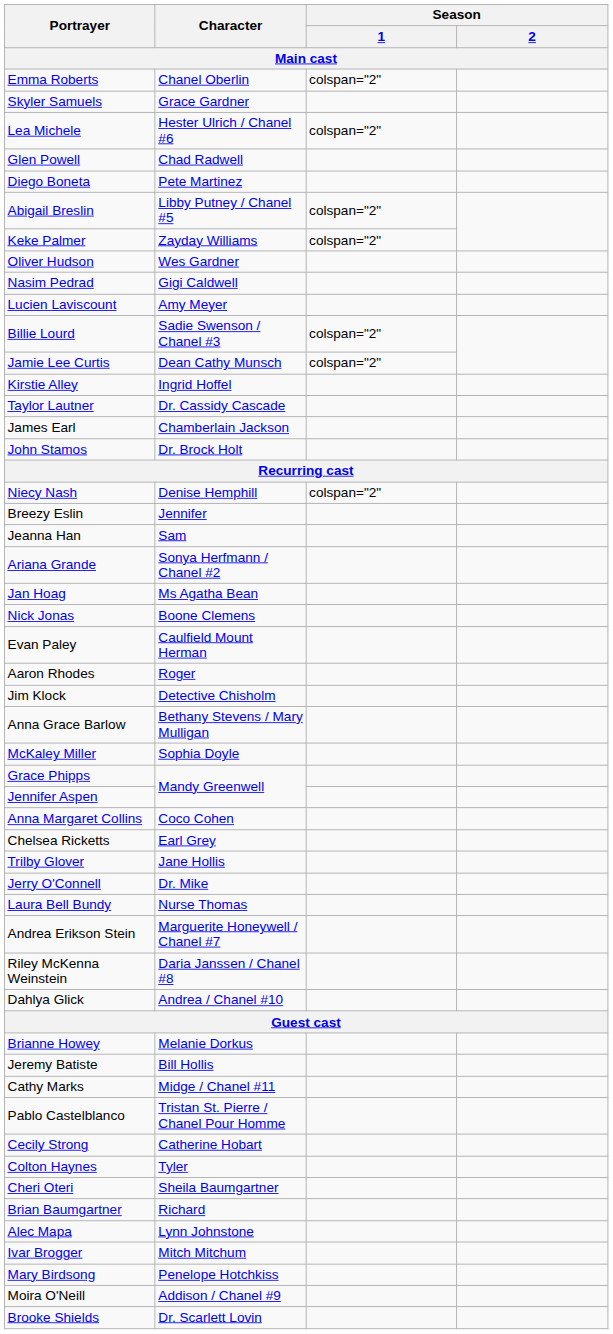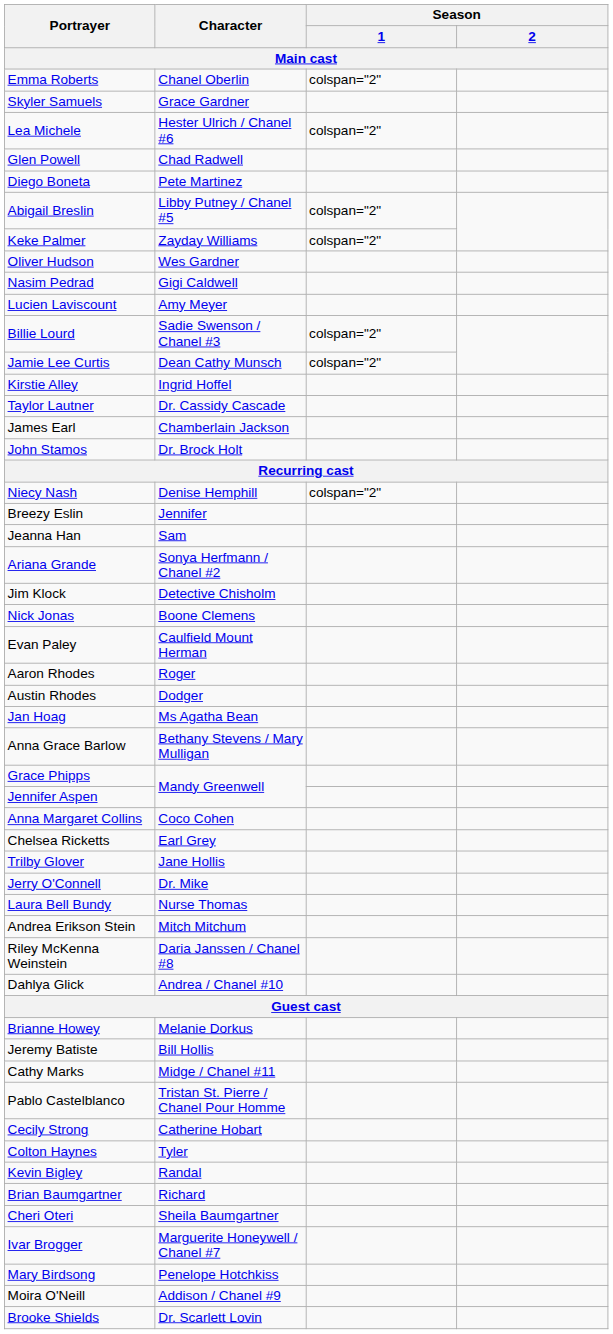rows swapped: (37, 695) <-> (37, 594)
+ row: (52, 695)
- row: (52, 754)
(228, 934) Marguerite Honeywell / Chanel #7 -> (202, 926) Mitch Mitchum
+ row: (45, 1172)
rows swapped: (40, 1188) <-> (65, 1209)
- row: (40, 1231)
(202, 1252) Mitch Mitchum -> (228, 1245) Marguerite Honeywell / Chanel #7
